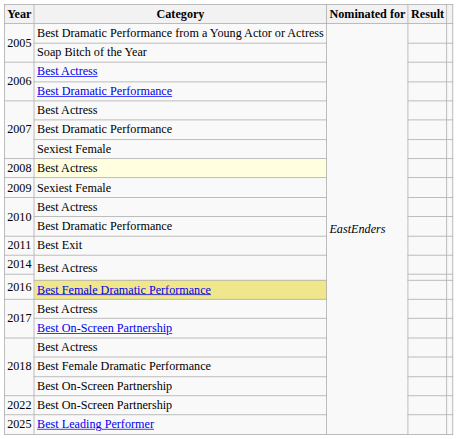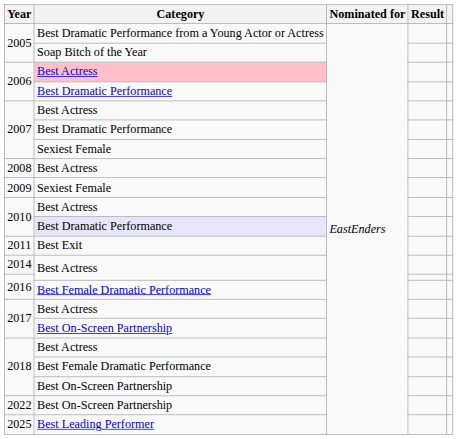(67, 71) no background -> (67, 71) pink background
(67, 168) lightyellow background -> (67, 168) no background
(105, 226) no background -> (105, 226) lavender background
(124, 289) khaki background -> (124, 289) no background
